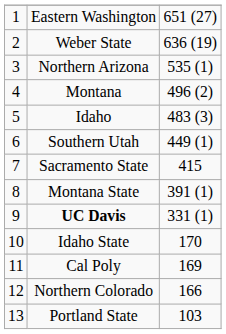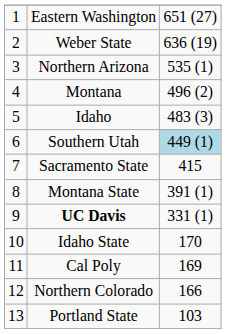(190, 141) no background -> (190, 141) lightblue background
